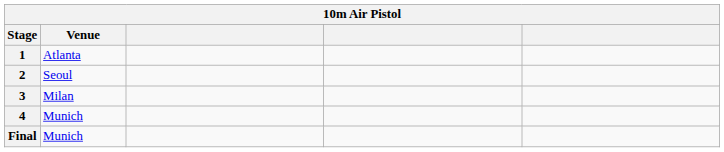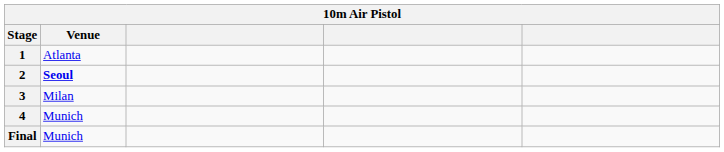(58, 75) normal -> (58, 75) bold
